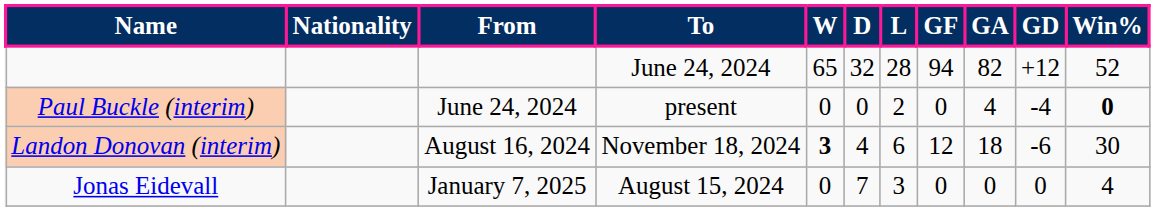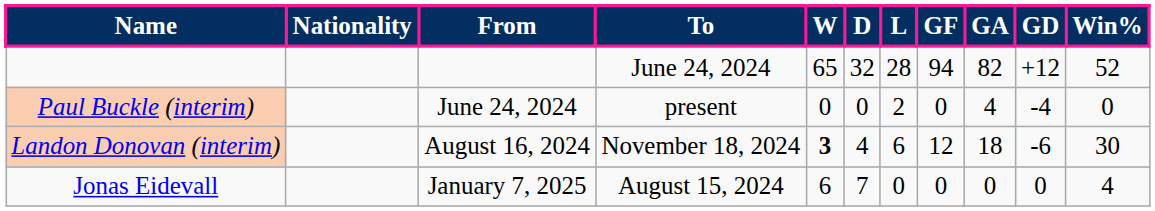(1108, 106) bold -> (1108, 106) normal
(825, 185) 0 -> (825, 185) 6
(899, 185) 3 -> (899, 185) 0
